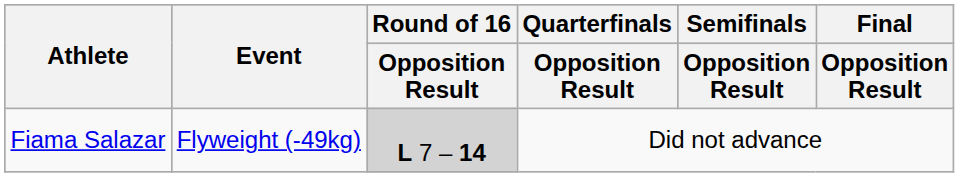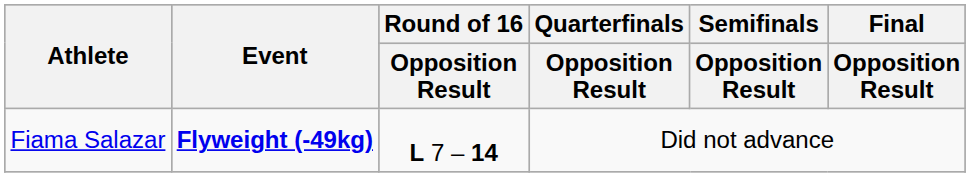(269, 140) normal -> (275, 140) bold
(442, 154) lightgrey background -> (454, 154) no background
